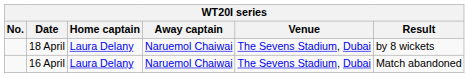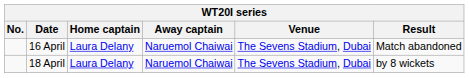rows swapped: (47, 64) <-> (47, 47)
